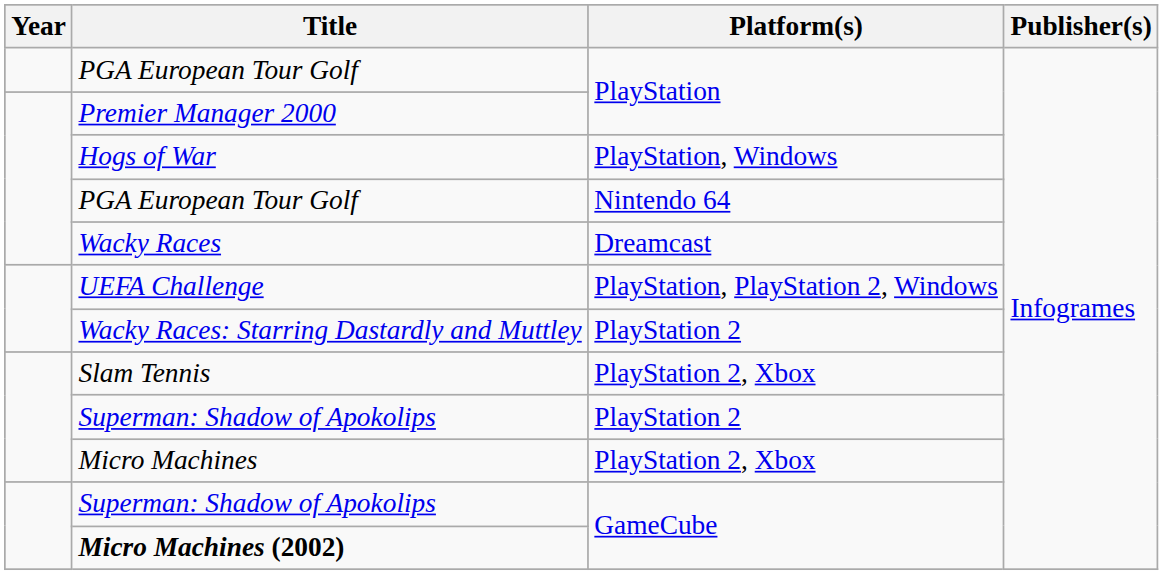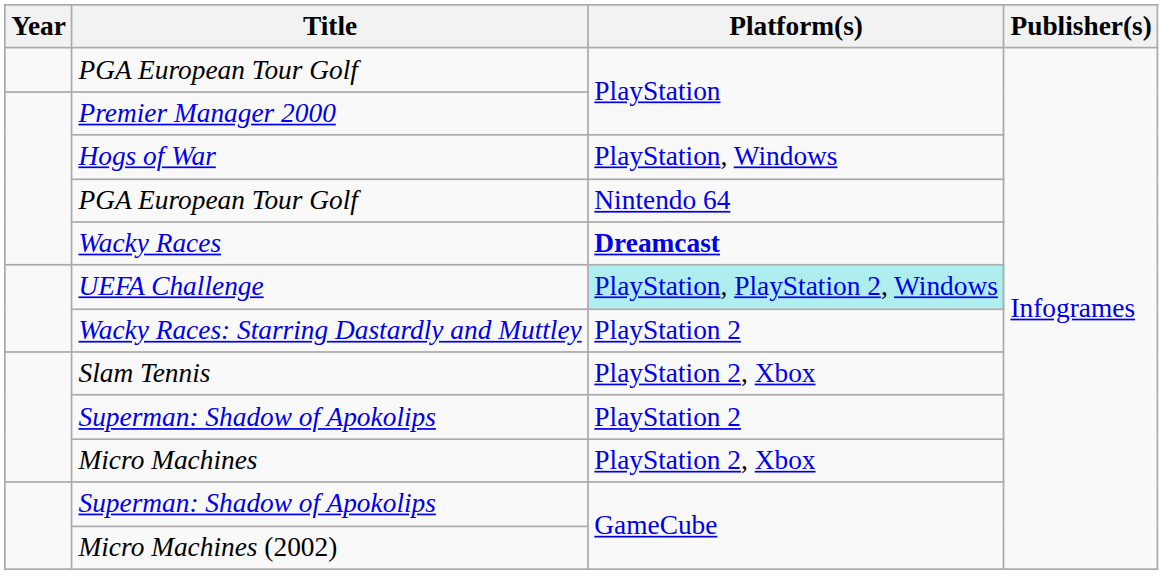(653, 243) normal -> (657, 243) bold
(796, 286) no background -> (796, 286) paleturquoise background
(211, 546) bold -> (208, 546) normal
